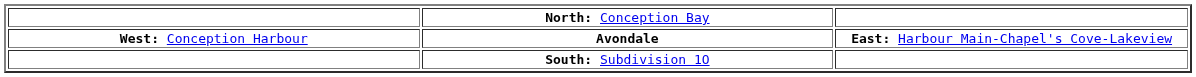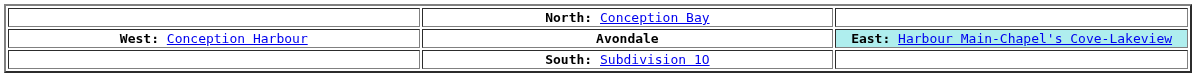(1012, 38) no background -> (1012, 38) paleturquoise background
